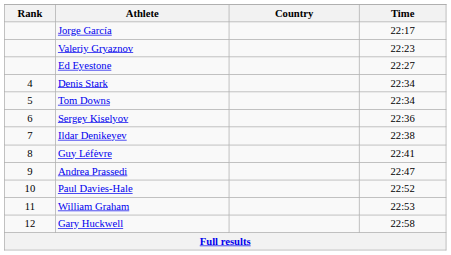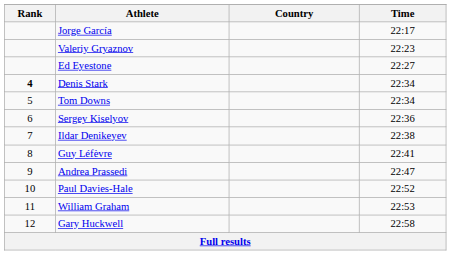(30, 83) normal -> (30, 83) bold
